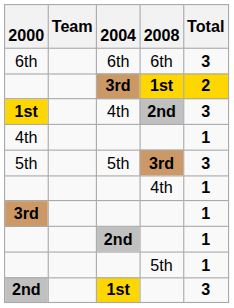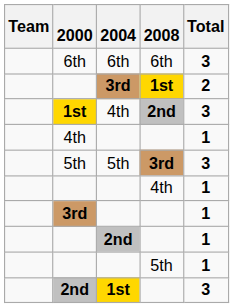columns swapped: (72, 27) <-> (26, 36)
(206, 87) gold background -> (206, 87) no background
